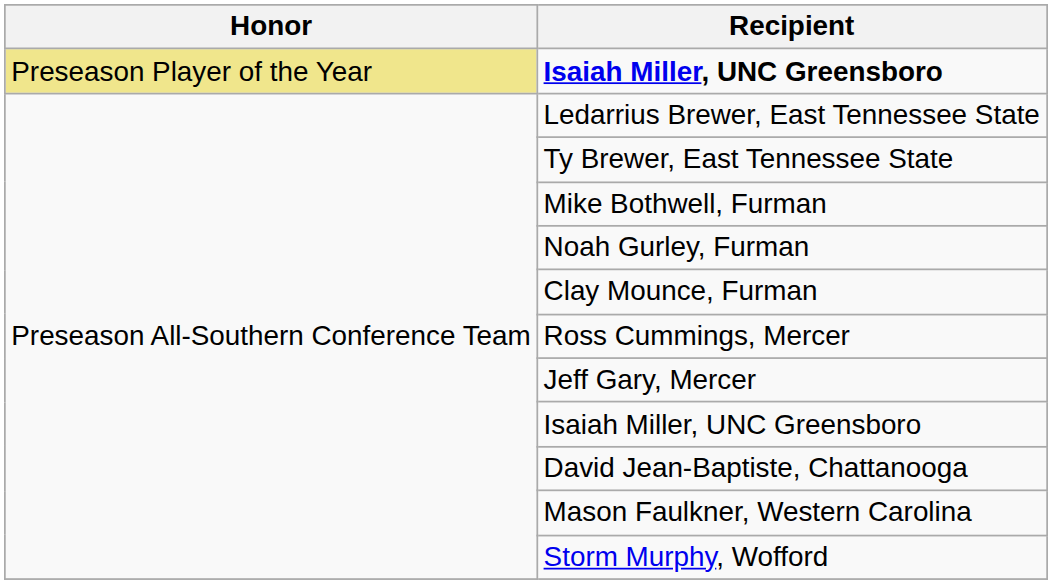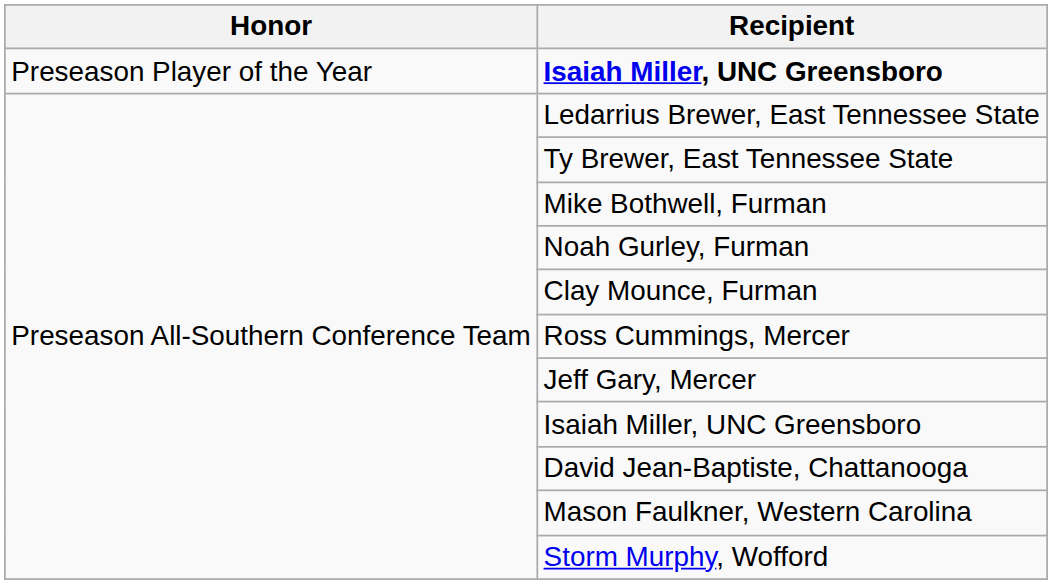(192, 70) khaki background -> (192, 70) no background
